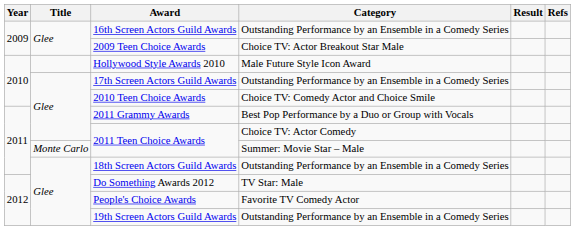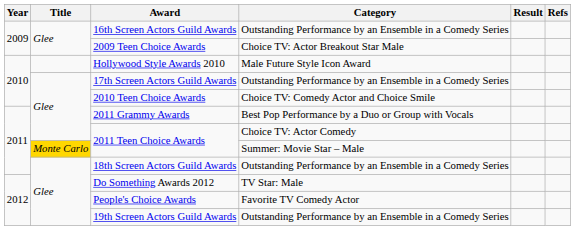(61, 149) no background -> (61, 149) gold background
